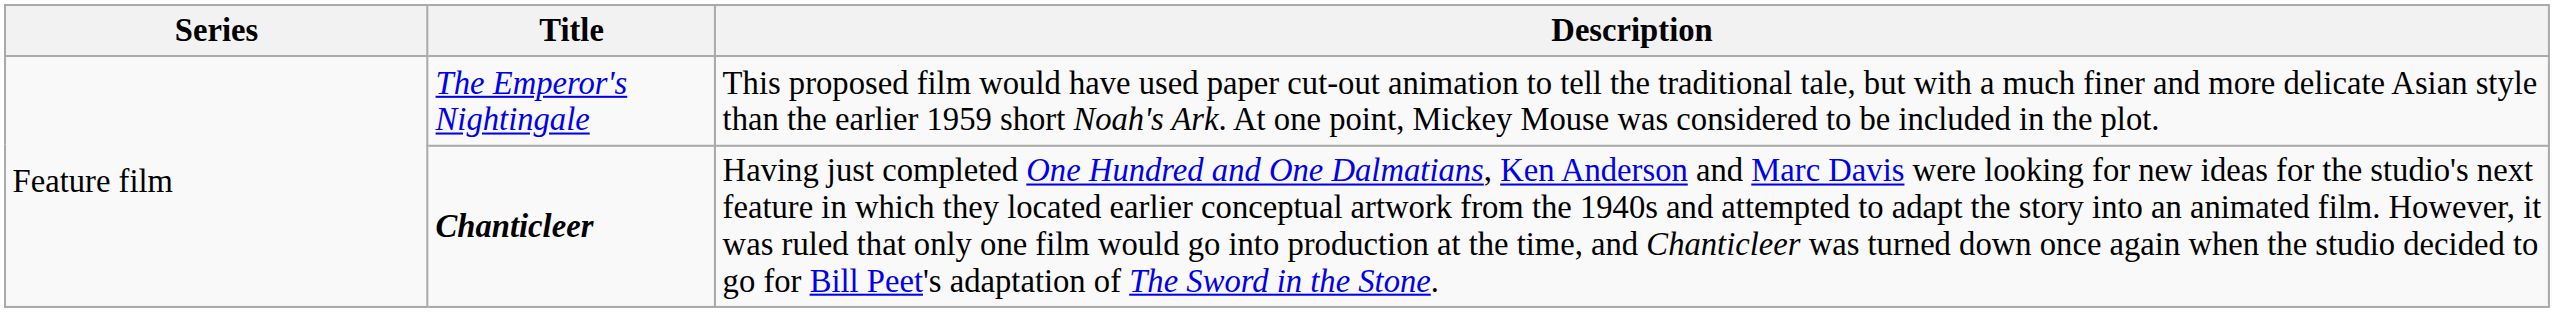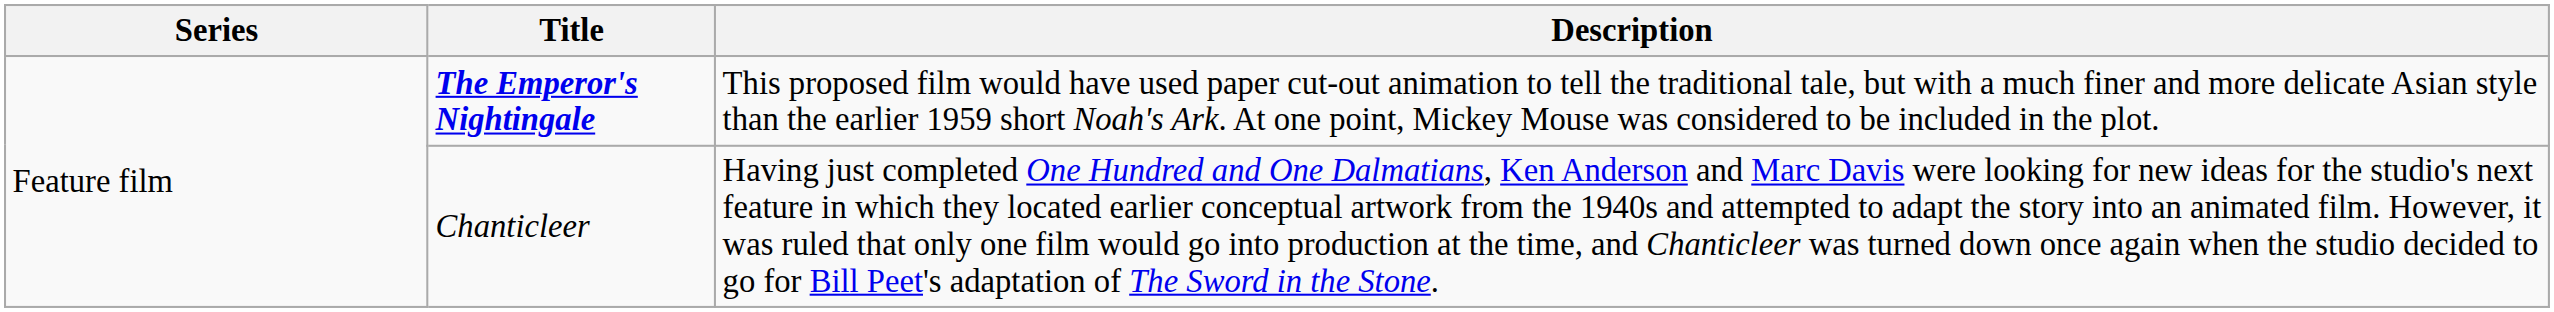(531, 100) normal -> (537, 100) bold
(514, 225) bold -> (513, 225) normal
